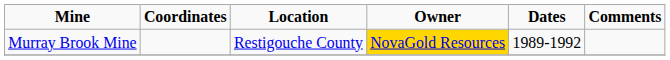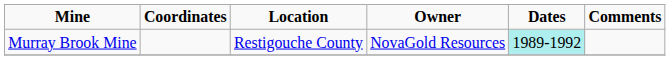(438, 42) gold background -> (438, 42) no background
(547, 42) no background -> (547, 42) paleturquoise background
